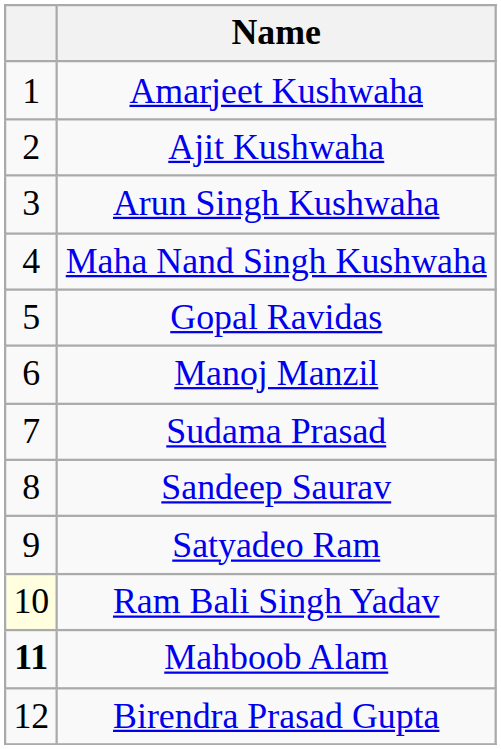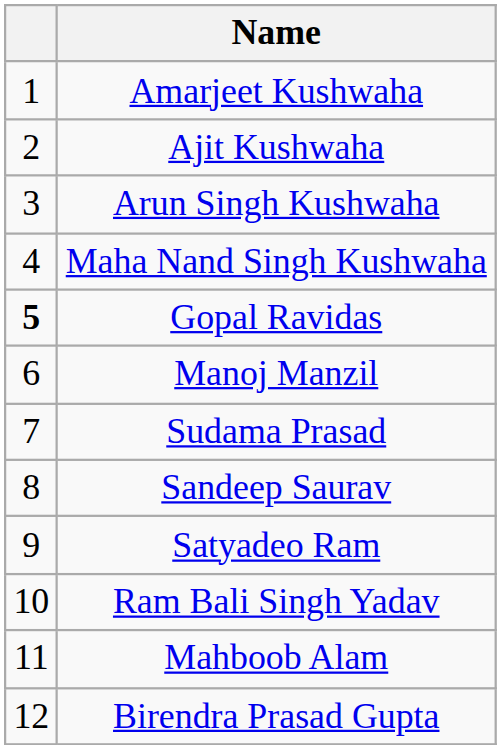(31, 317) normal -> (31, 317) bold
(31, 601) lightyellow background -> (31, 601) no background
(31, 658) bold -> (31, 658) normal
